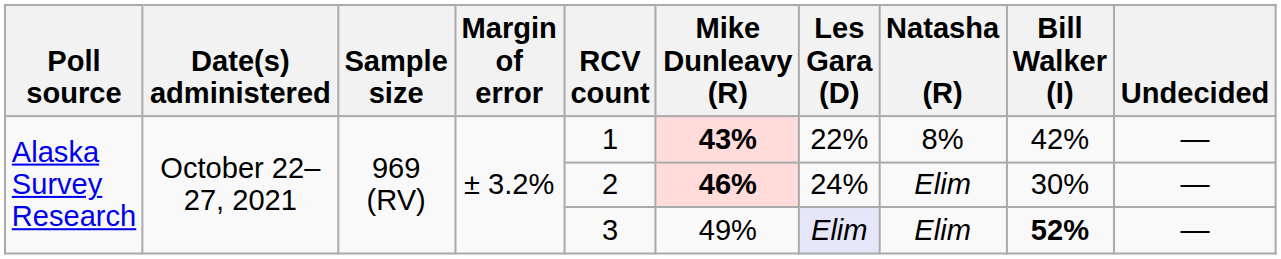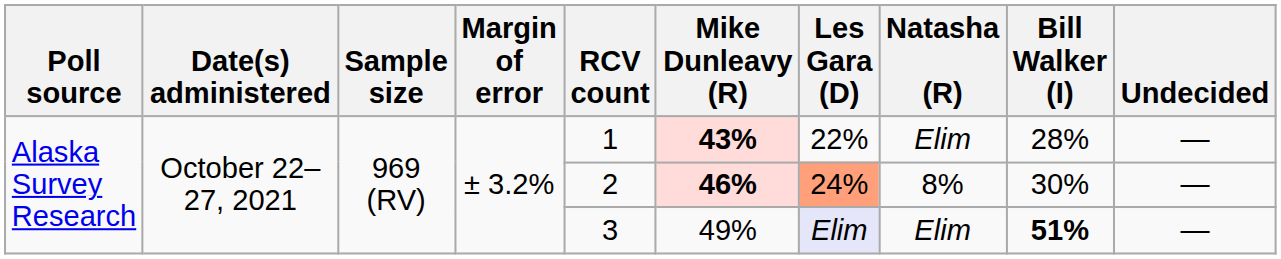(943, 139) 8% -> (943, 139) Elim
(1060, 139) 42% -> (1060, 139) 28%
(839, 185) no background -> (839, 185) lightsalmon background
(943, 185) Elim -> (943, 185) 8%
(1060, 231) 52% -> (1060, 231) 51%
